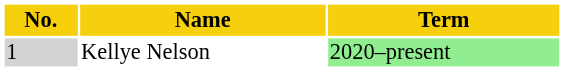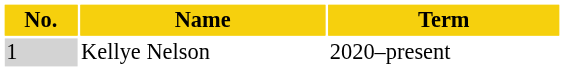(390, 52) lightgreen background -> (390, 52) no background
